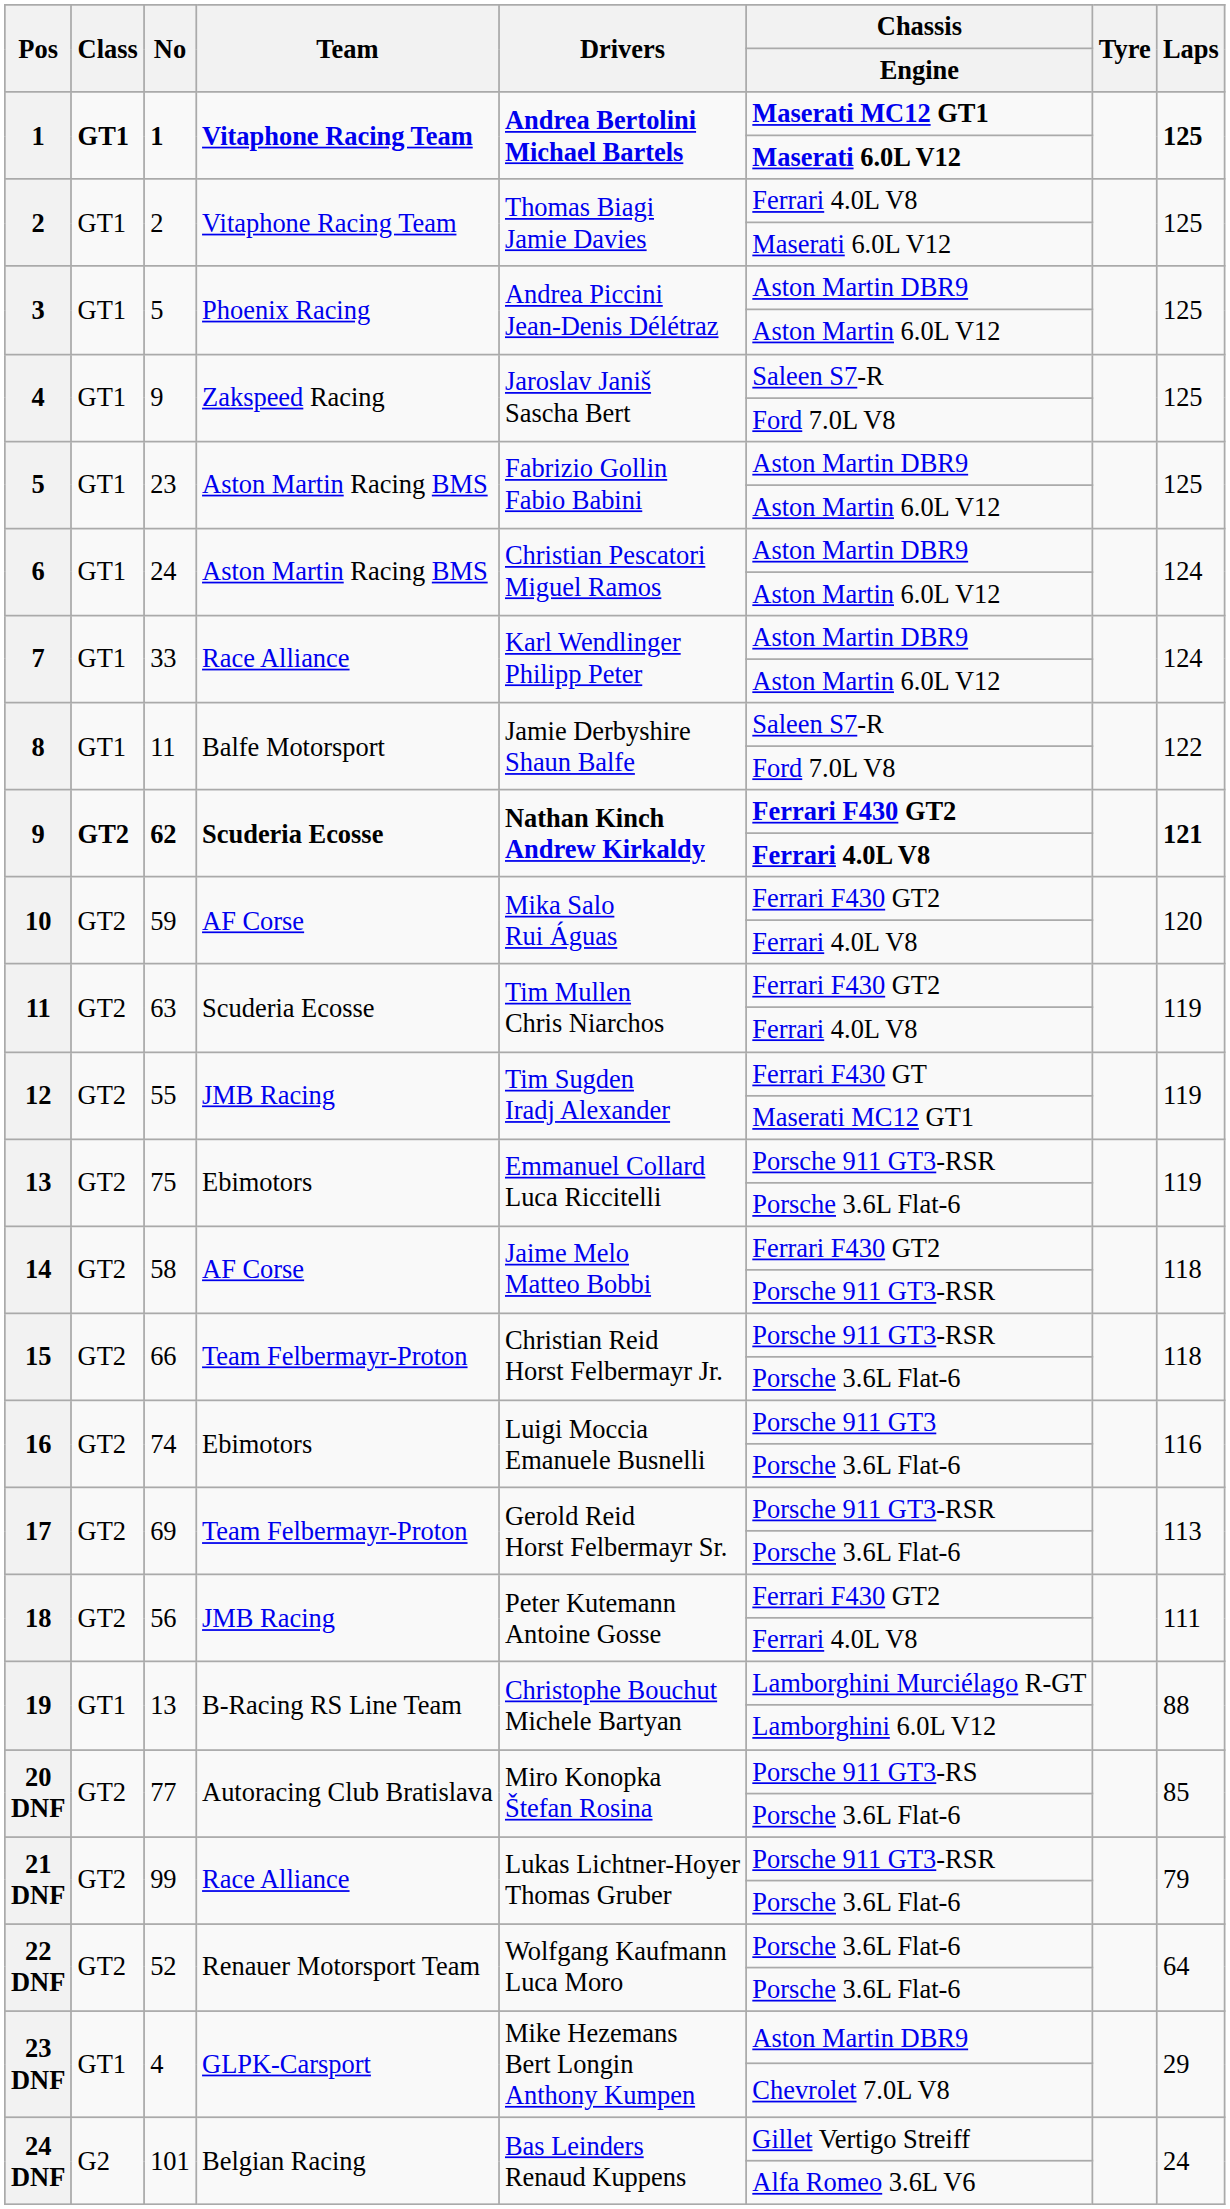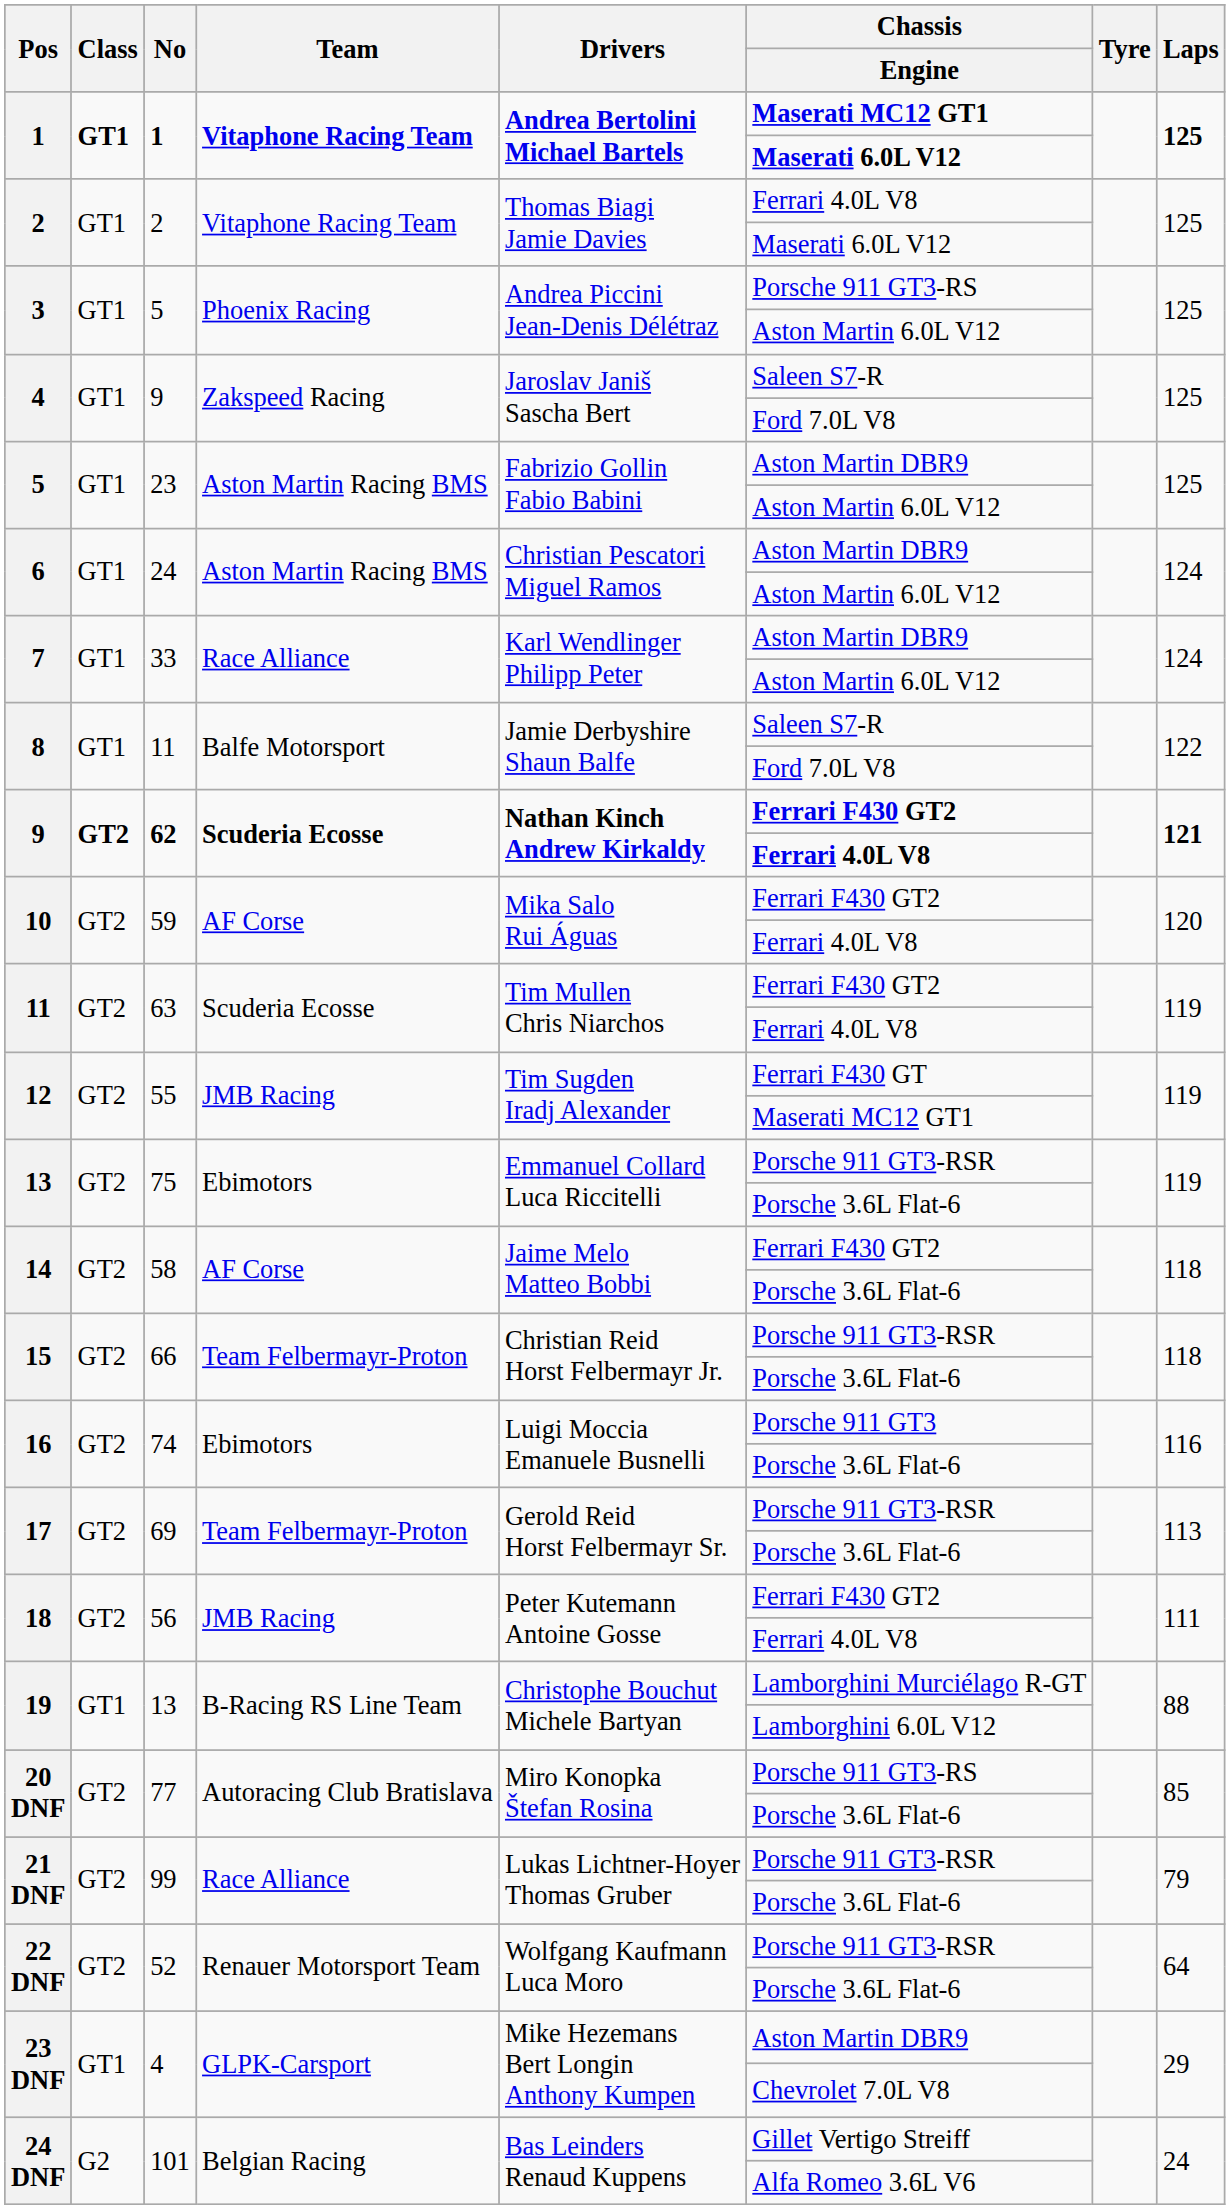(860, 288) Aston Martin DBR9 -> (865, 288) Porsche 911 GT3-RS
(874, 1291) Porsche 911 GT3-RSR -> (856, 1291) Porsche 3.6L Flat-6
(856, 1945) Porsche 3.6L Flat-6 -> (874, 1945) Porsche 911 GT3-RSR
